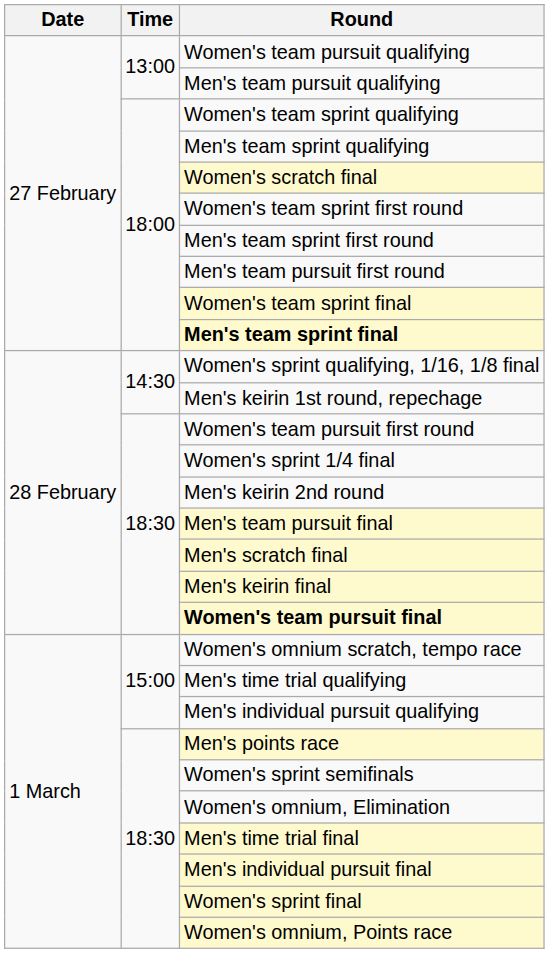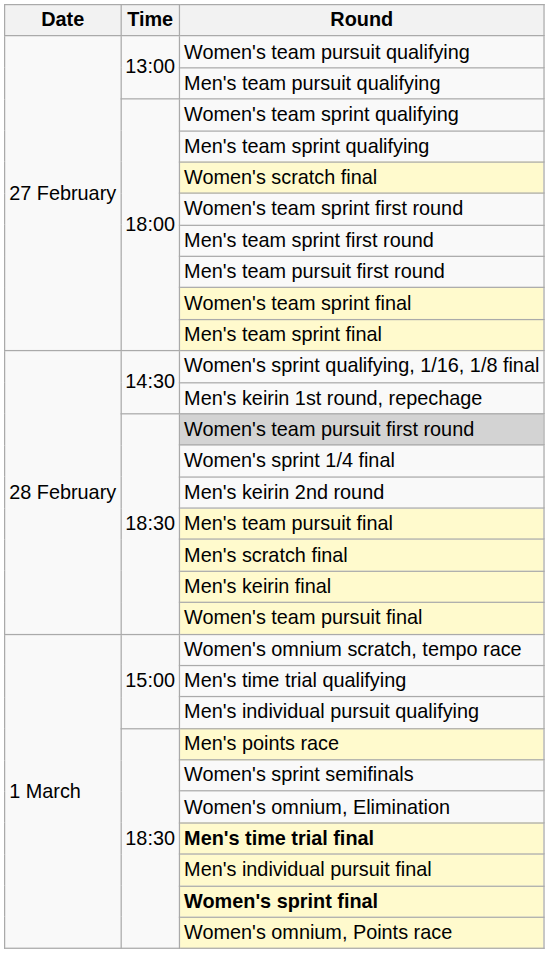(291, 334) bold -> (283, 334) normal
(329, 429) no background -> (329, 429) lightgrey background
(313, 618) bold -> (303, 618) normal
(271, 838) normal -> (279, 838) bold
(273, 901) normal -> (281, 901) bold
